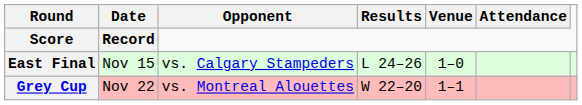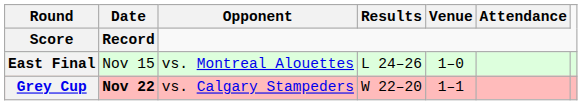(258, 64) vs. Calgary Stampeders -> (258, 64) vs. Montreal Alouettes
(129, 88) normal -> (129, 88) bold
(258, 88) vs. Montreal Alouettes -> (258, 88) vs. Calgary Stampeders
